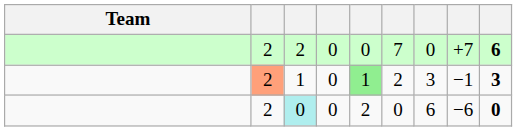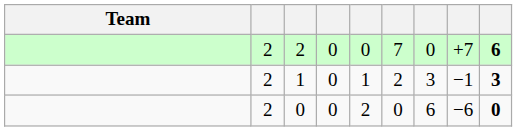(268, 79) lightsalmon background -> (268, 79) no background
(365, 79) lightgreen background -> (365, 79) no background
(300, 110) paleturquoise background -> (300, 110) no background
